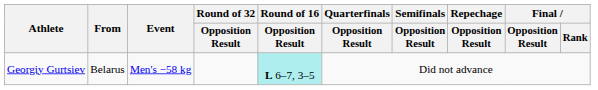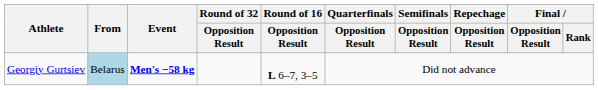(107, 69) no background -> (107, 69) lightblue background
(161, 69) normal -> (162, 69) bold
(290, 75) paleturquoise background -> (293, 75) no background
